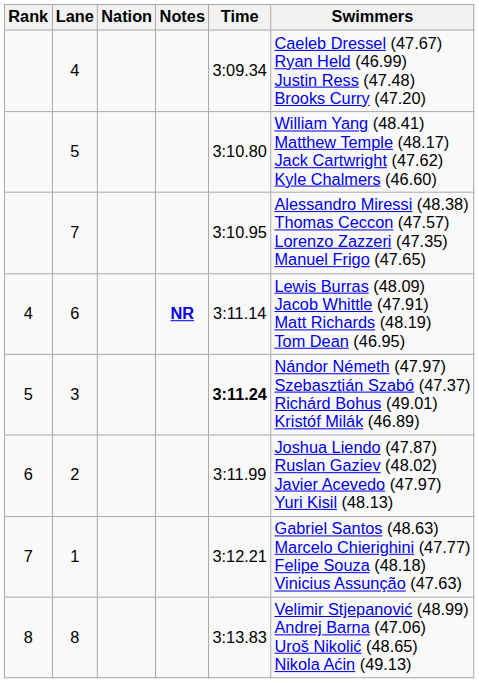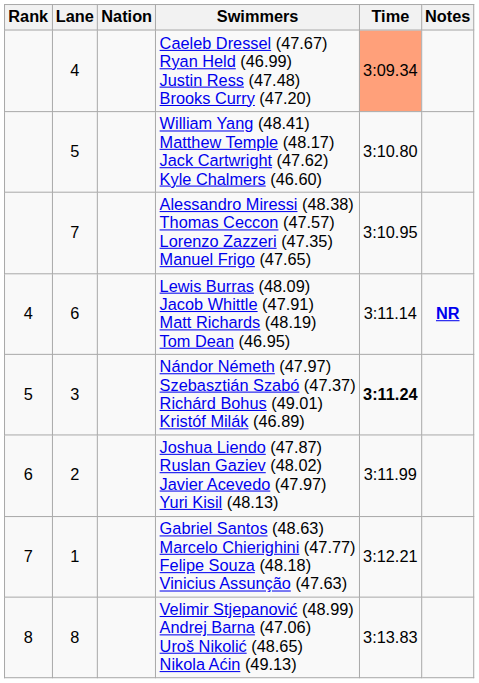columns swapped: (372, 17) <-> (182, 17)
(240, 70) no background -> (390, 70) lightsalmon background
